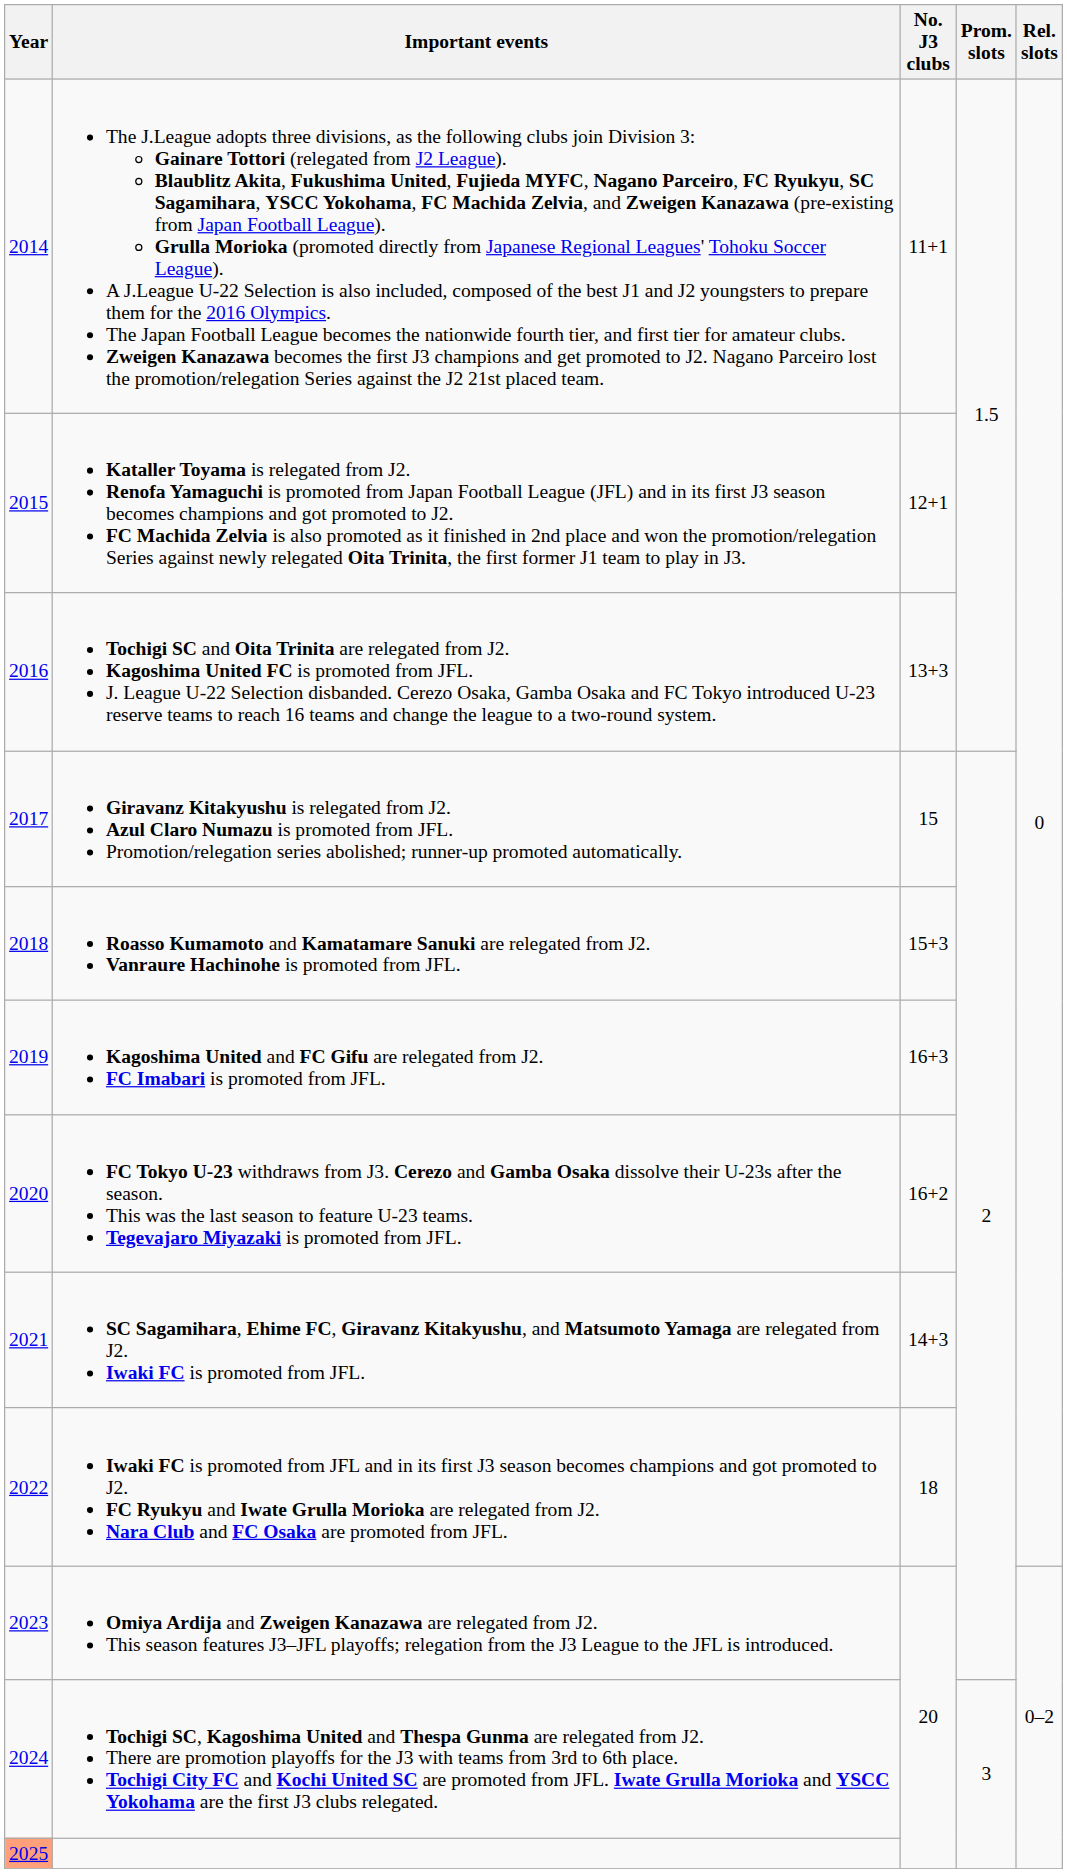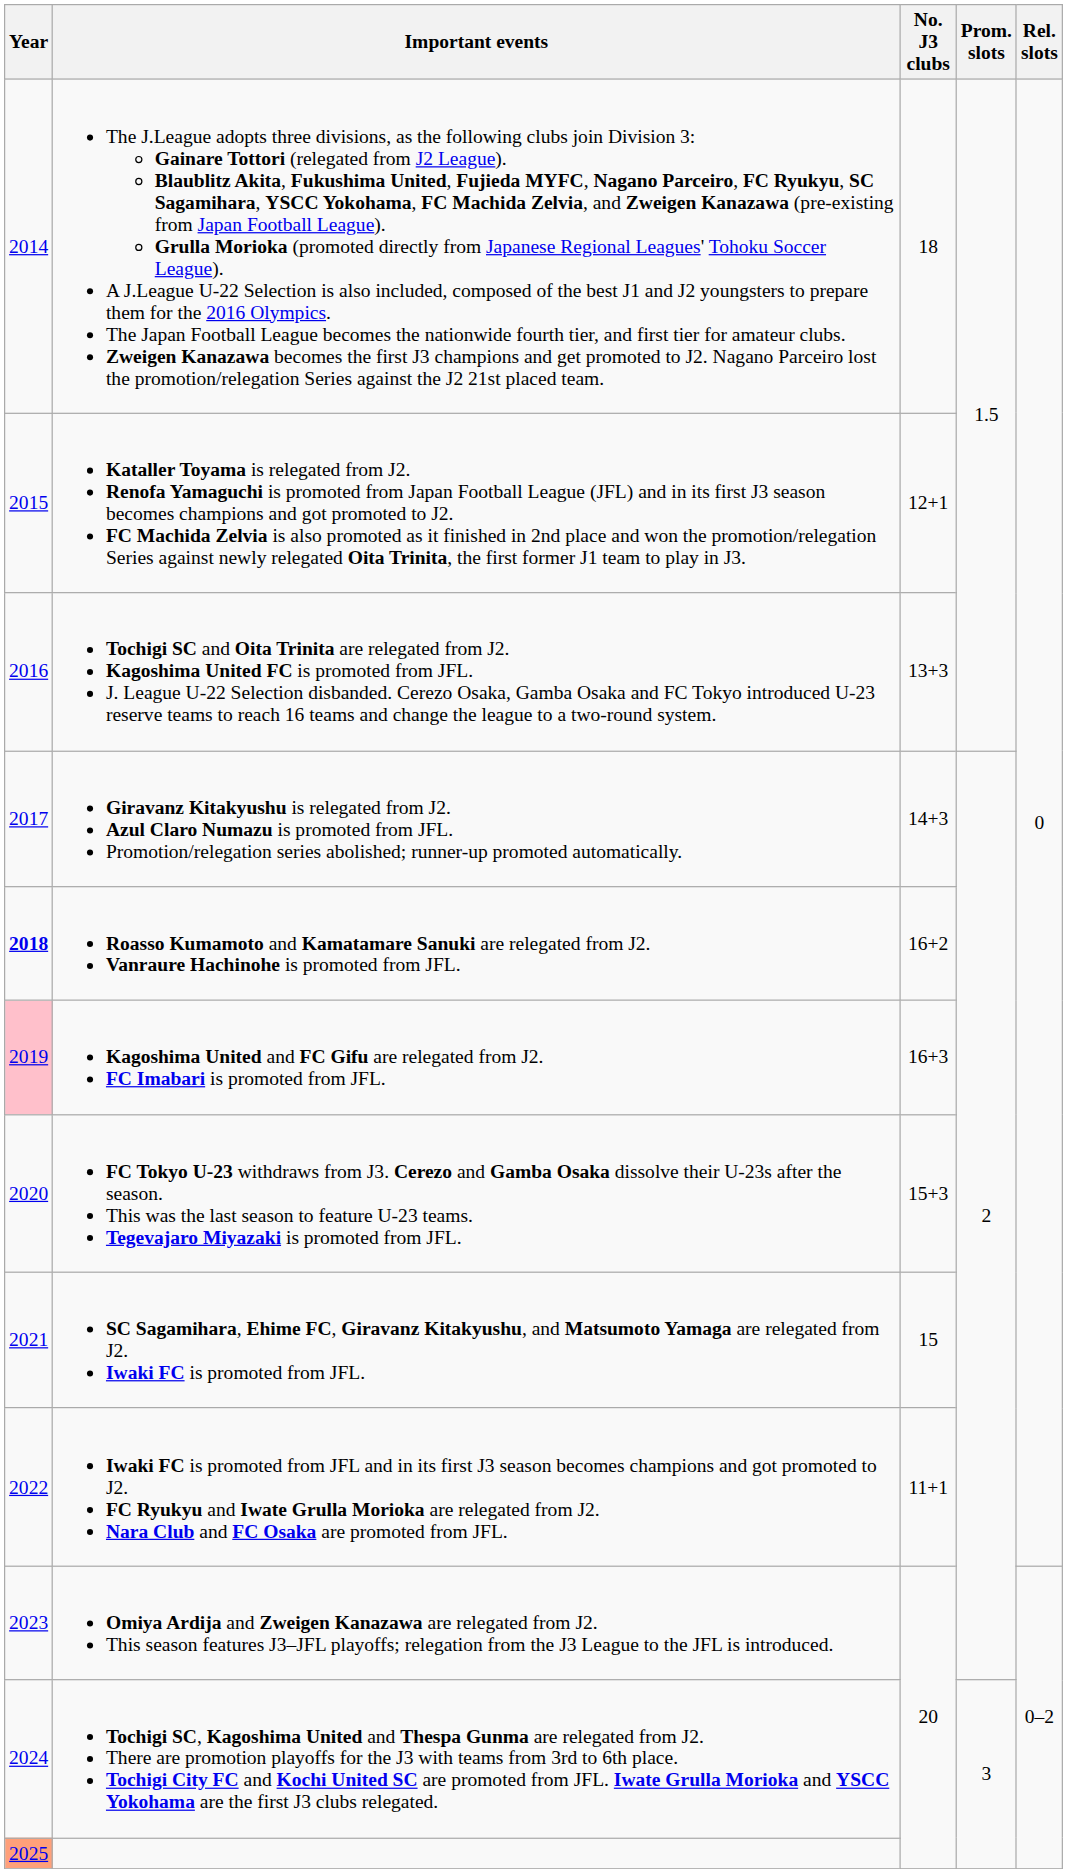(928, 246) 11+1 -> (928, 246) 18
(928, 818) 15 -> (928, 818) 14+3
(29, 943) normal -> (29, 943) bold
(928, 943) 15+3 -> (928, 943) 16+2
(29, 1057) no background -> (29, 1057) pink background
(928, 1193) 16+2 -> (928, 1193) 15+3
(928, 1340) 14+3 -> (928, 1340) 15
(928, 1486) 18 -> (928, 1486) 11+1
